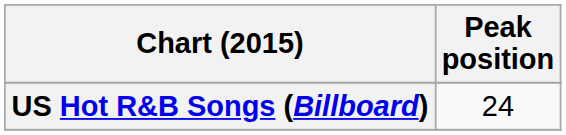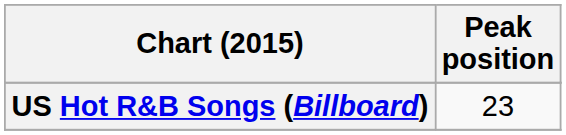(498, 105) 24 -> (498, 105) 23
